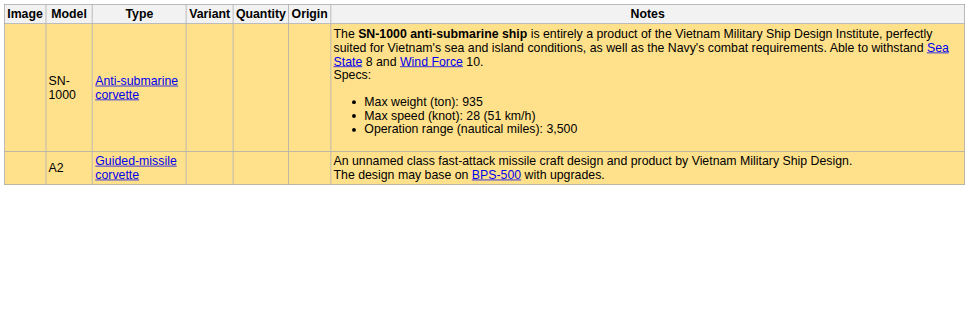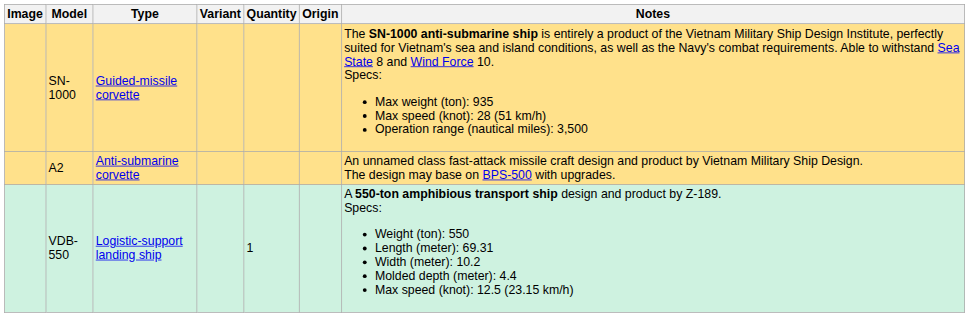(137, 87) Anti-submarine corvette -> (136, 87) Guided-missile corvette
(136, 168) Guided-missile corvette -> (137, 168) Anti-submarine corvette
+ row: (63, 248)
